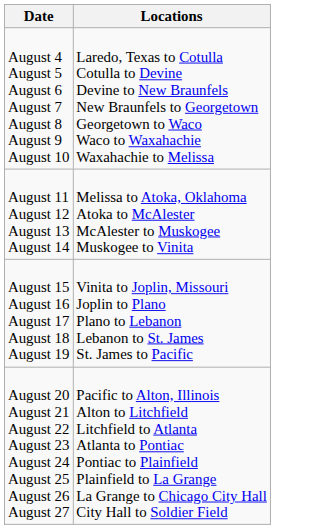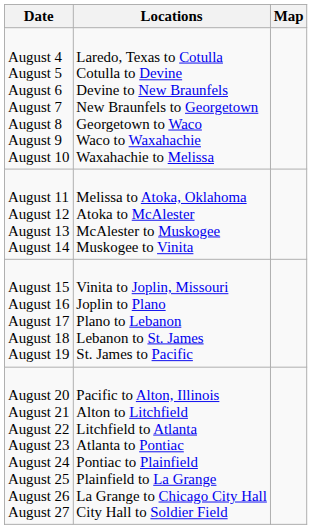+ column: (289, 16)
